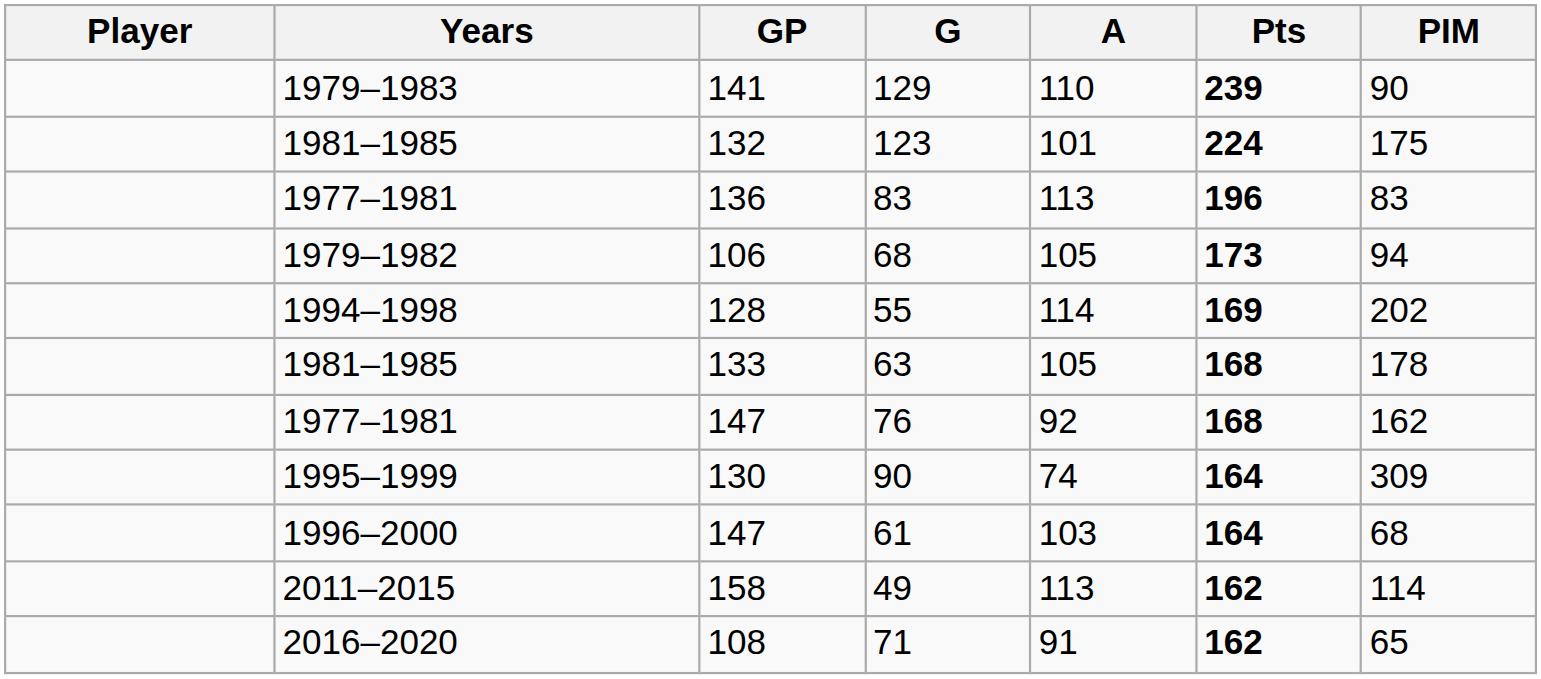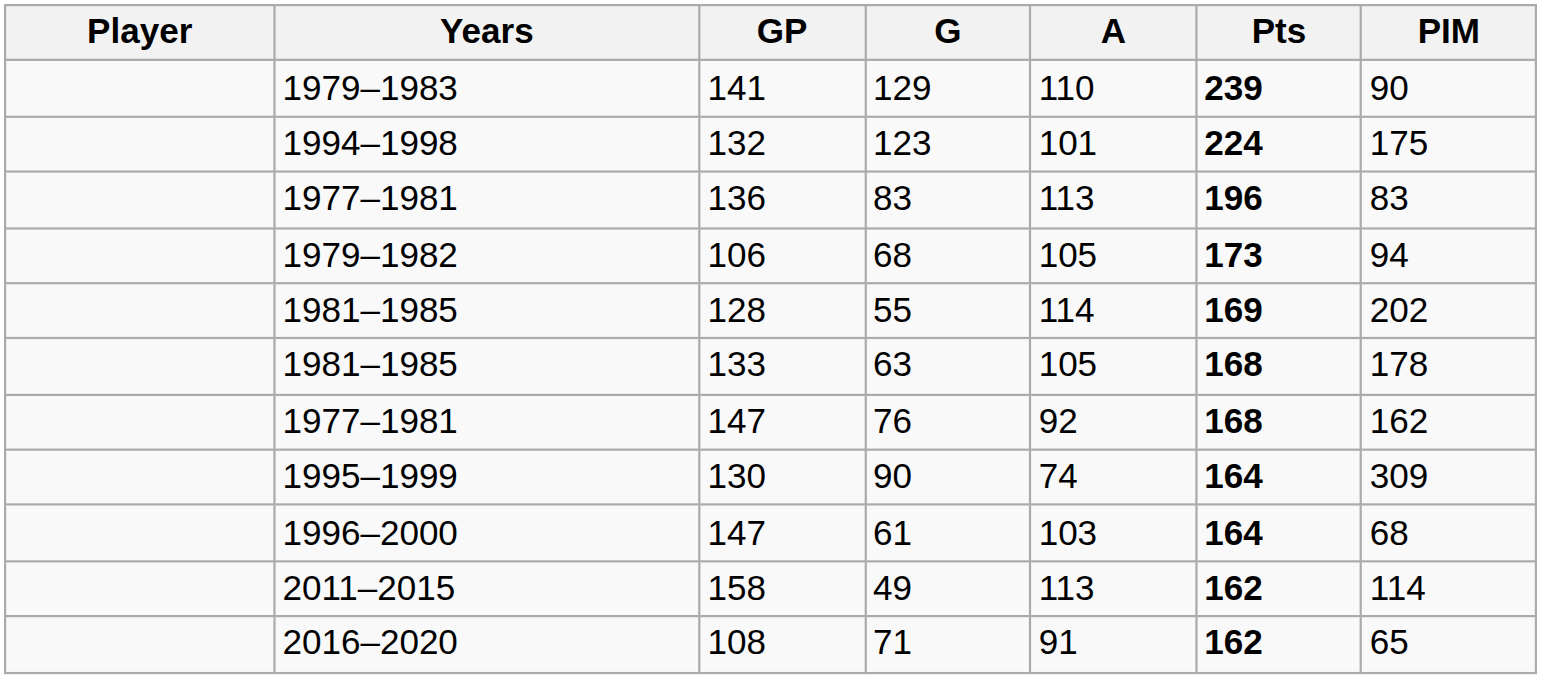(370, 143) 1981–1985 -> (370, 143) 1994–1998
(370, 310) 1994–1998 -> (370, 310) 1981–1985
